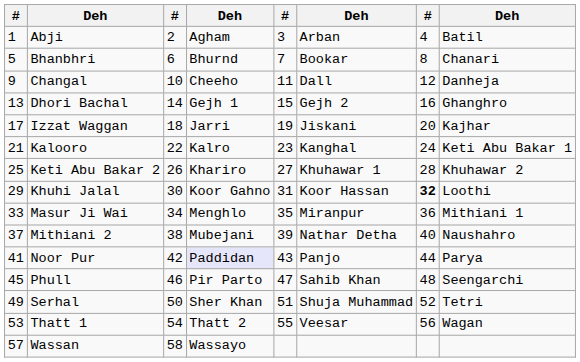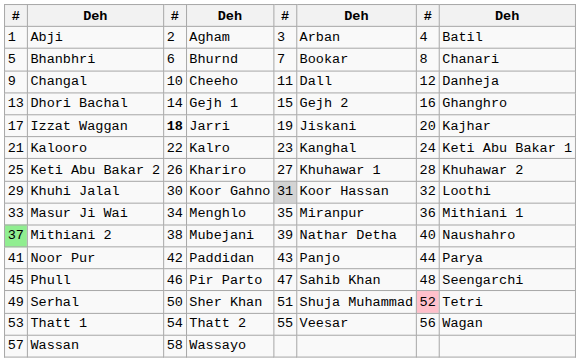(175, 126) normal -> (175, 126) bold
(285, 192) no background -> (285, 192) lightgrey background
(428, 192) bold -> (428, 192) normal
(16, 236) no background -> (16, 236) lightgreen background
(222, 258) lavender background -> (222, 258) no background
(428, 302) no background -> (428, 302) pink background
